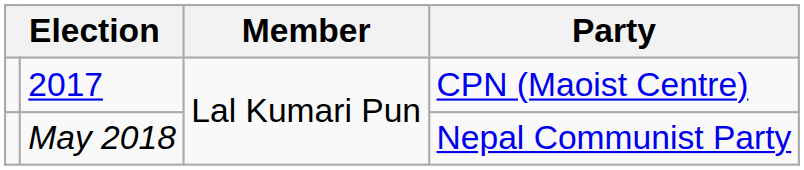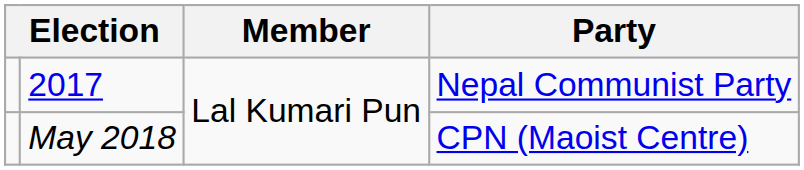(592, 84) CPN (Maoist Centre) -> (614, 84) Nepal Communist Party
(614, 137) Nepal Communist Party -> (592, 137) CPN (Maoist Centre)
